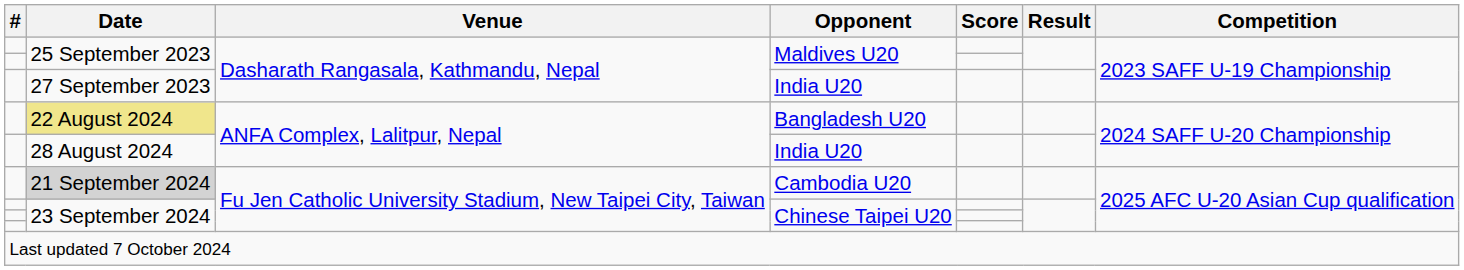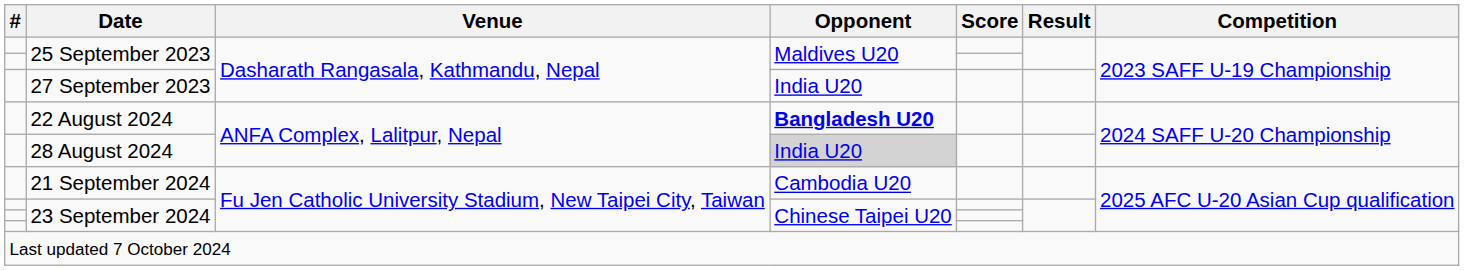(102, 119) khaki background -> (102, 119) no background
(850, 119) normal -> (854, 119) bold
(818, 151) no background -> (818, 151) lightgrey background
(120, 184) lightgrey background -> (120, 184) no background
